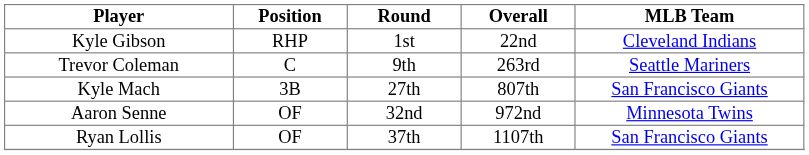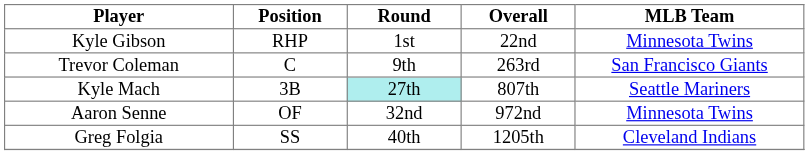(690, 40) Cleveland Indians -> (690, 40) Minnesota Twins
(690, 64) Seattle Mariners -> (690, 64) San Francisco Giants
(404, 89) no background -> (404, 89) paleturquoise background
(690, 89) San Francisco Giants -> (690, 89) Seattle Mariners
- row: (119, 137)
+ row: (119, 137)
